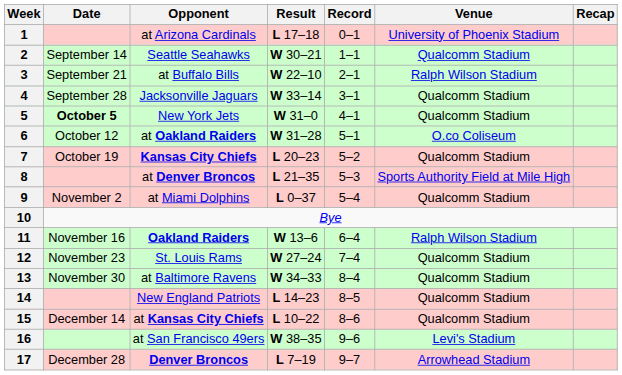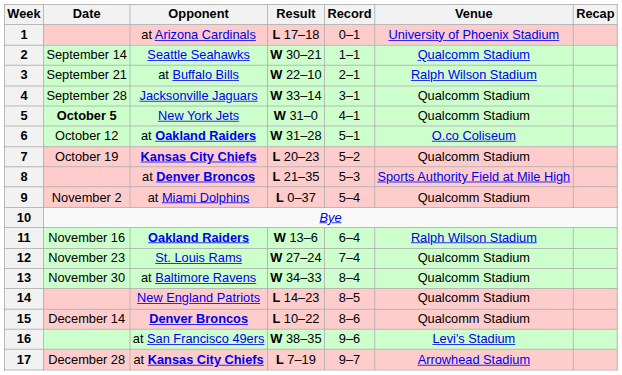(199, 319) at Kansas City Chiefs -> (199, 319) Denver Broncos
(199, 359) Denver Broncos -> (199, 359) at Kansas City Chiefs
